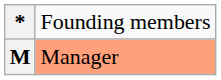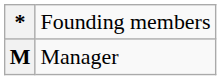(79, 56) lightsalmon background -> (79, 56) no background
